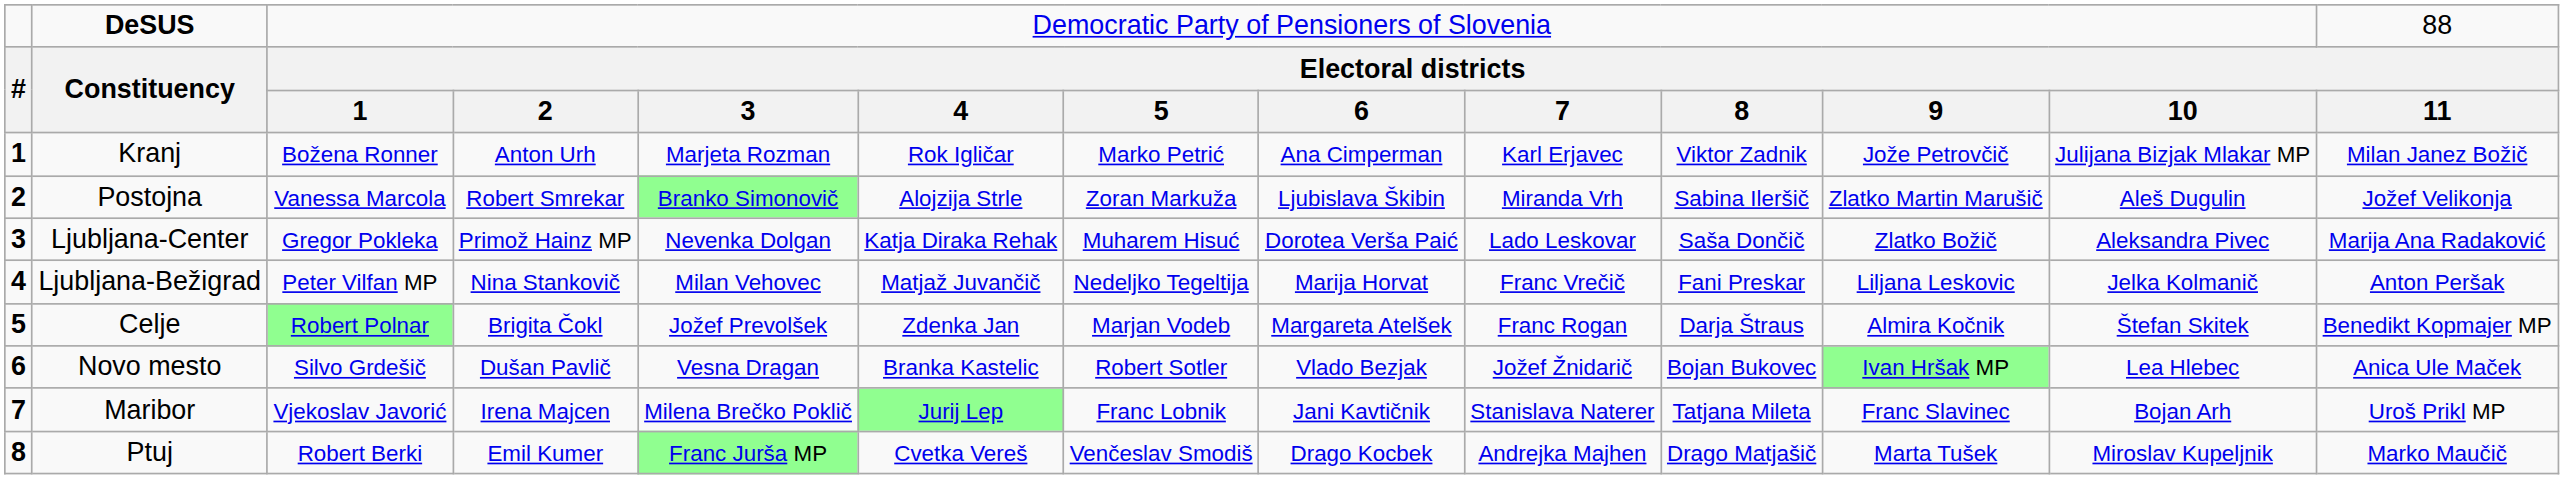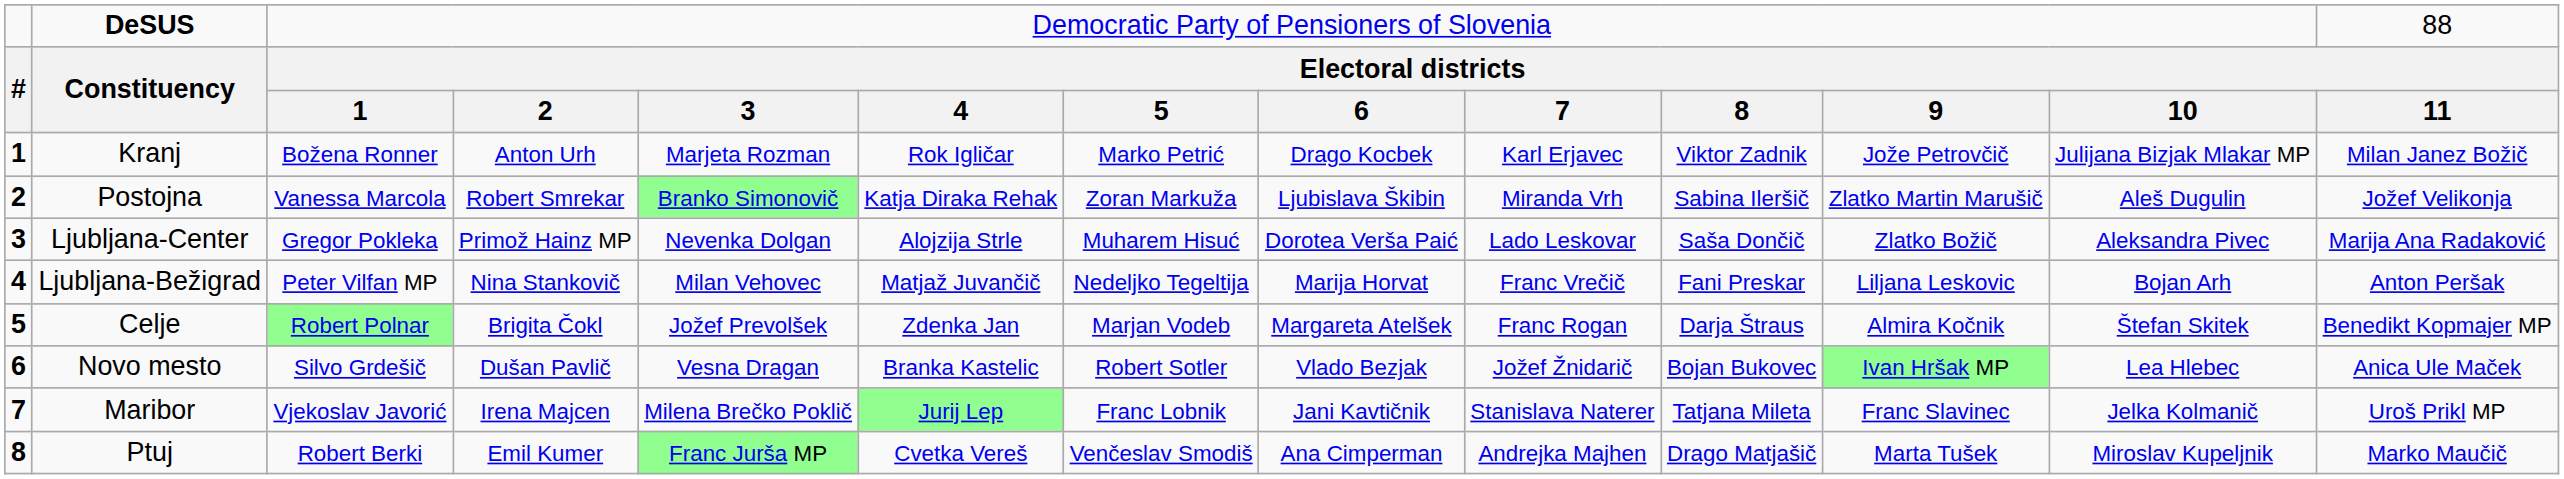(1361, 153) Ana Cimperman -> (1361, 153) Drago Kocbek
(961, 196) Alojzija Strle -> (961, 196) Katja Diraka Rehak
(961, 238) Katja Diraka Rehak -> (961, 238) Alojzija Strle
(2183, 281) Jelka Kolmanič -> (2183, 281) Bojan Arh
(2183, 409) Bojan Arh -> (2183, 409) Jelka Kolmanič
(1361, 452) Drago Kocbek -> (1361, 452) Ana Cimperman
